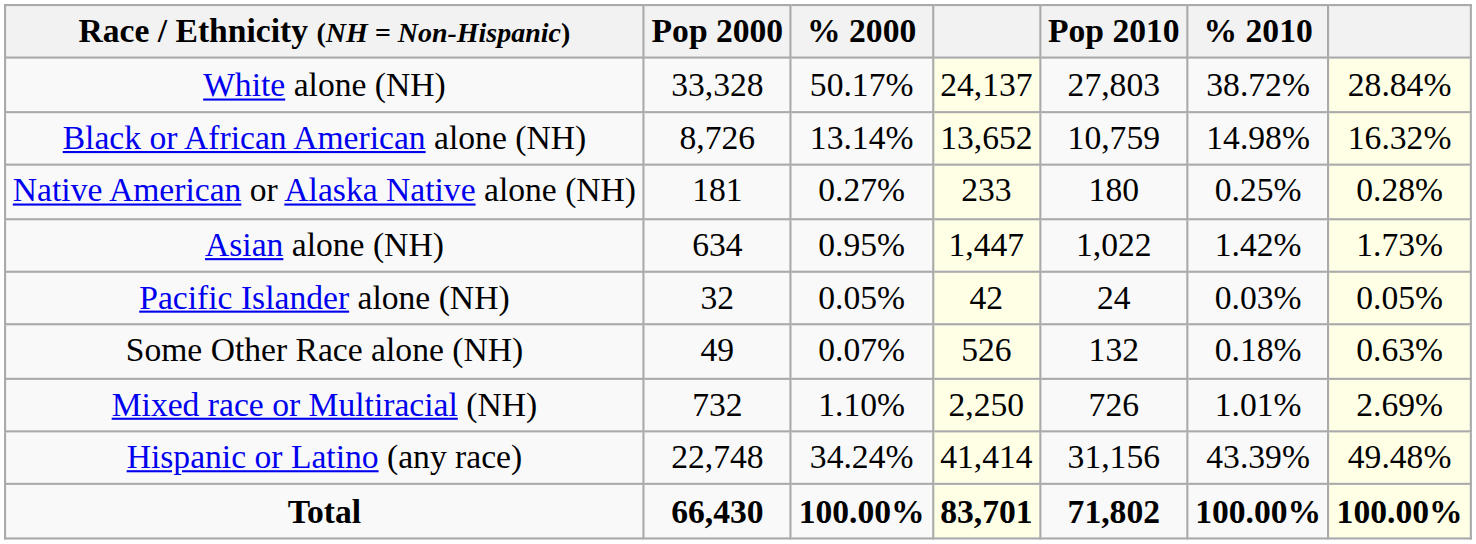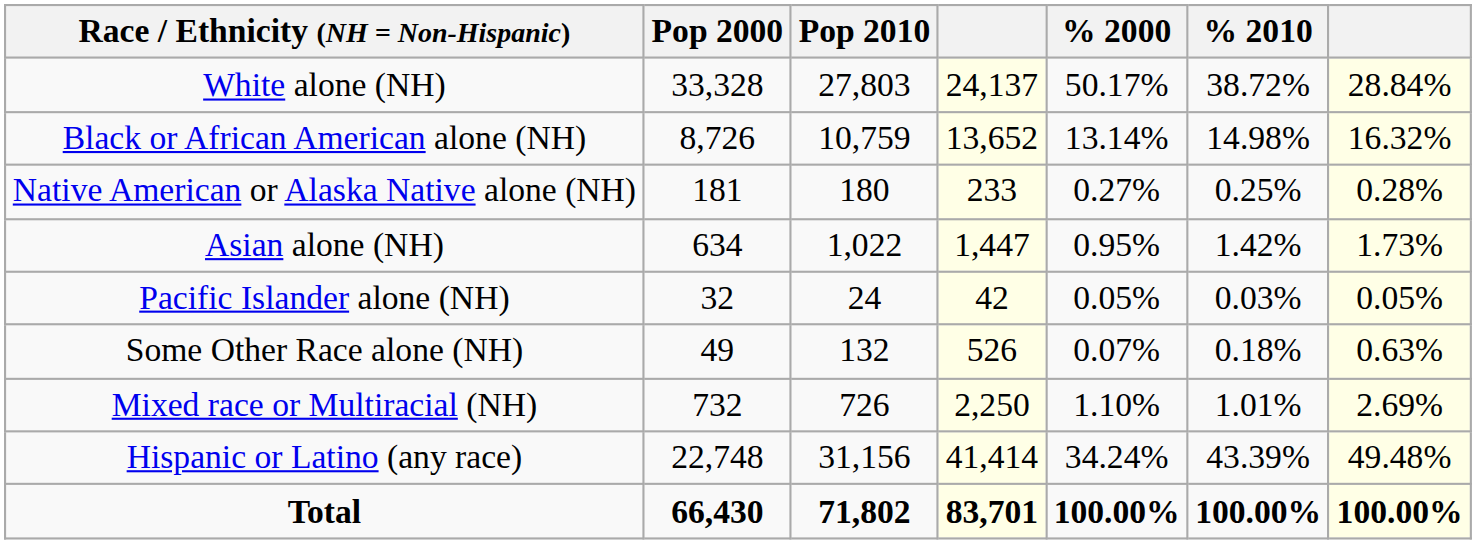columns swapped: (1114, 31) <-> (862, 31)
